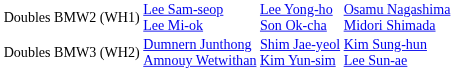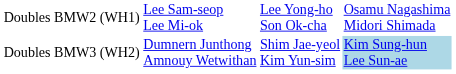(385, 52) no background -> (385, 52) lightblue background
